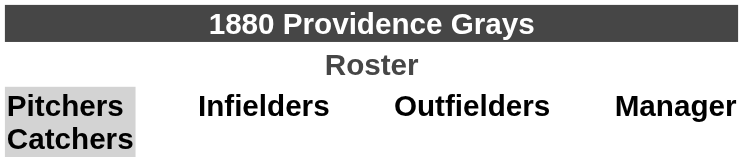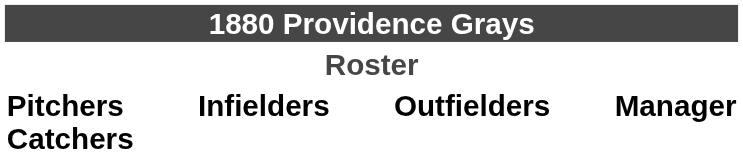(70, 122) lightgrey background -> (70, 122) no background
